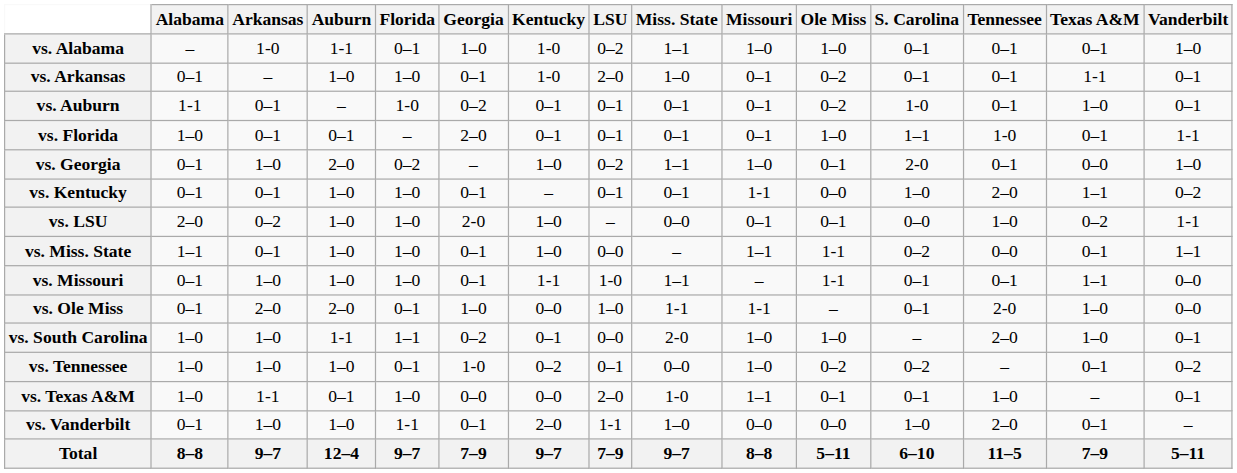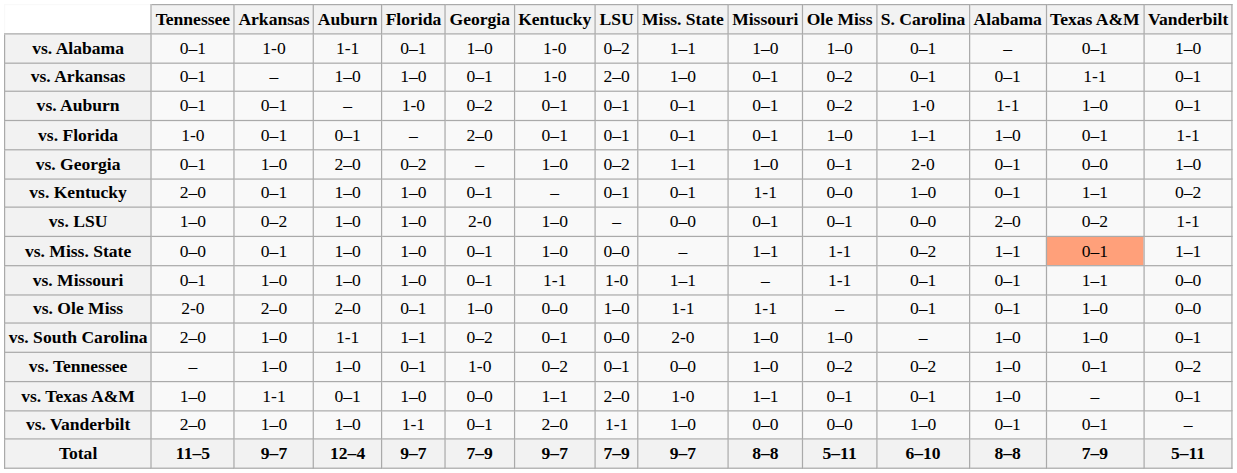columns swapped: (190, 19) <-> (1005, 19)
(1095, 251) no background -> (1095, 251) lightsalmon background
(549, 396) 0–0 -> (555, 396) 1–1
